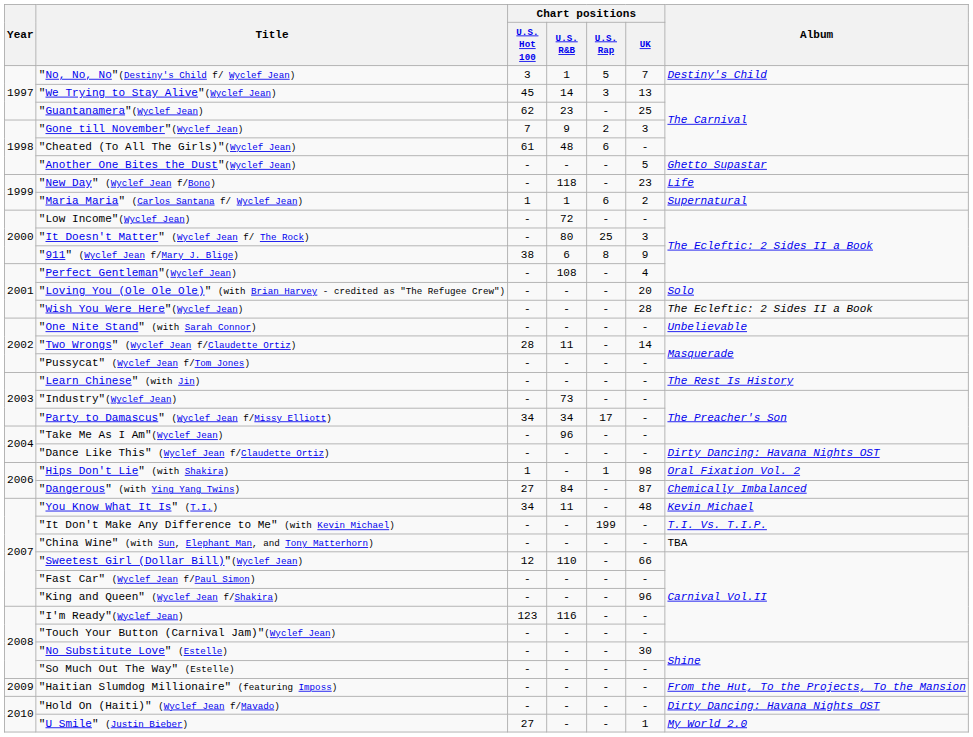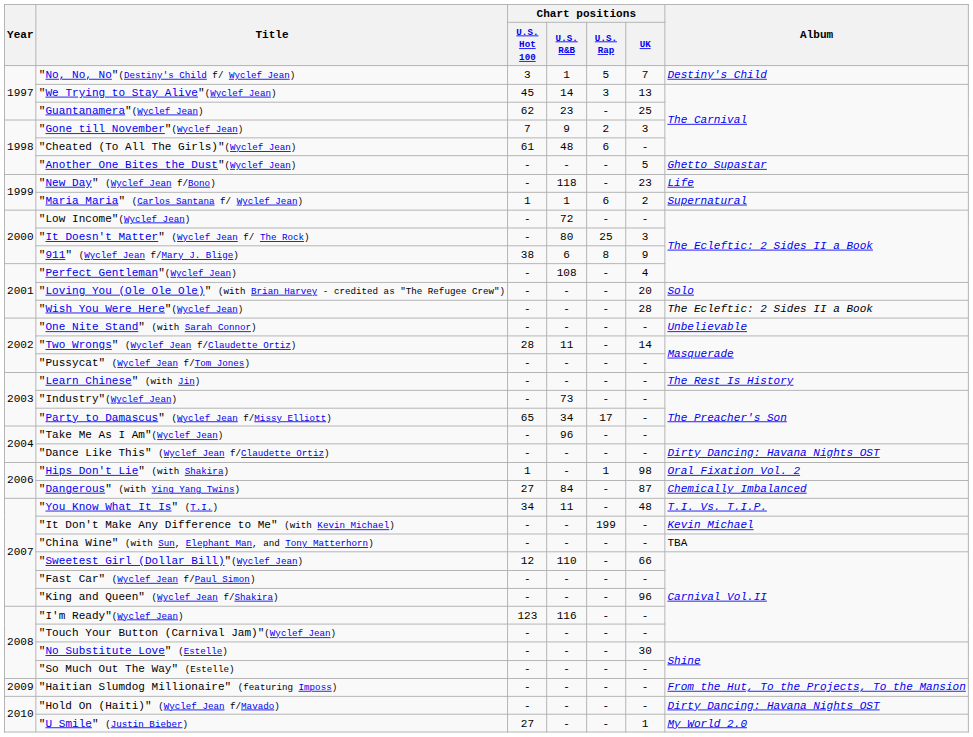(527, 417) 34 -> (527, 417) 65
(711, 507) Kevin Michael -> (717, 507) T.I. Vs. T.I.P.
(717, 525) T.I. Vs. T.I.P. -> (711, 525) Kevin Michael
